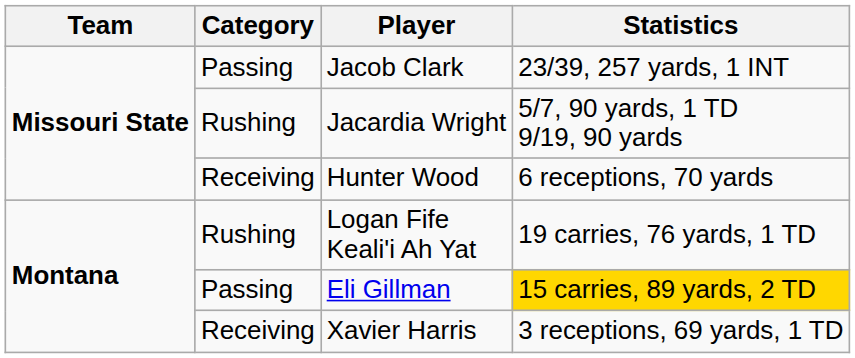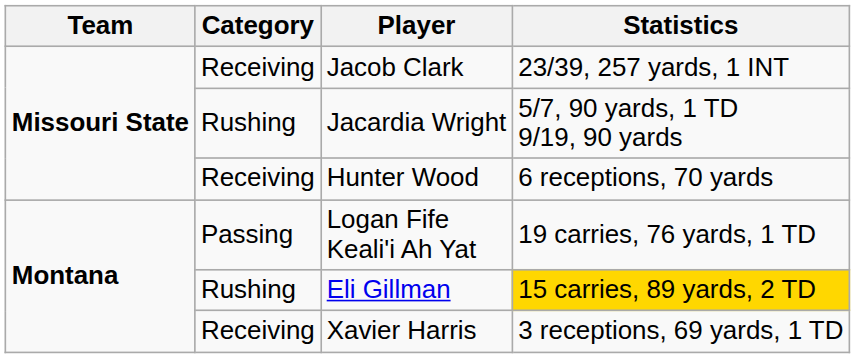(247, 67) Passing -> (258, 67) Receiving
(248, 234) Rushing -> (247, 234) Passing
(247, 289) Passing -> (248, 289) Rushing
